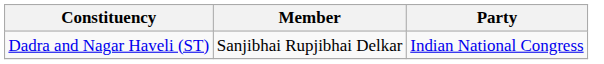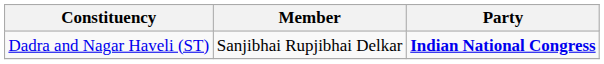(497, 44) normal -> (503, 44) bold
